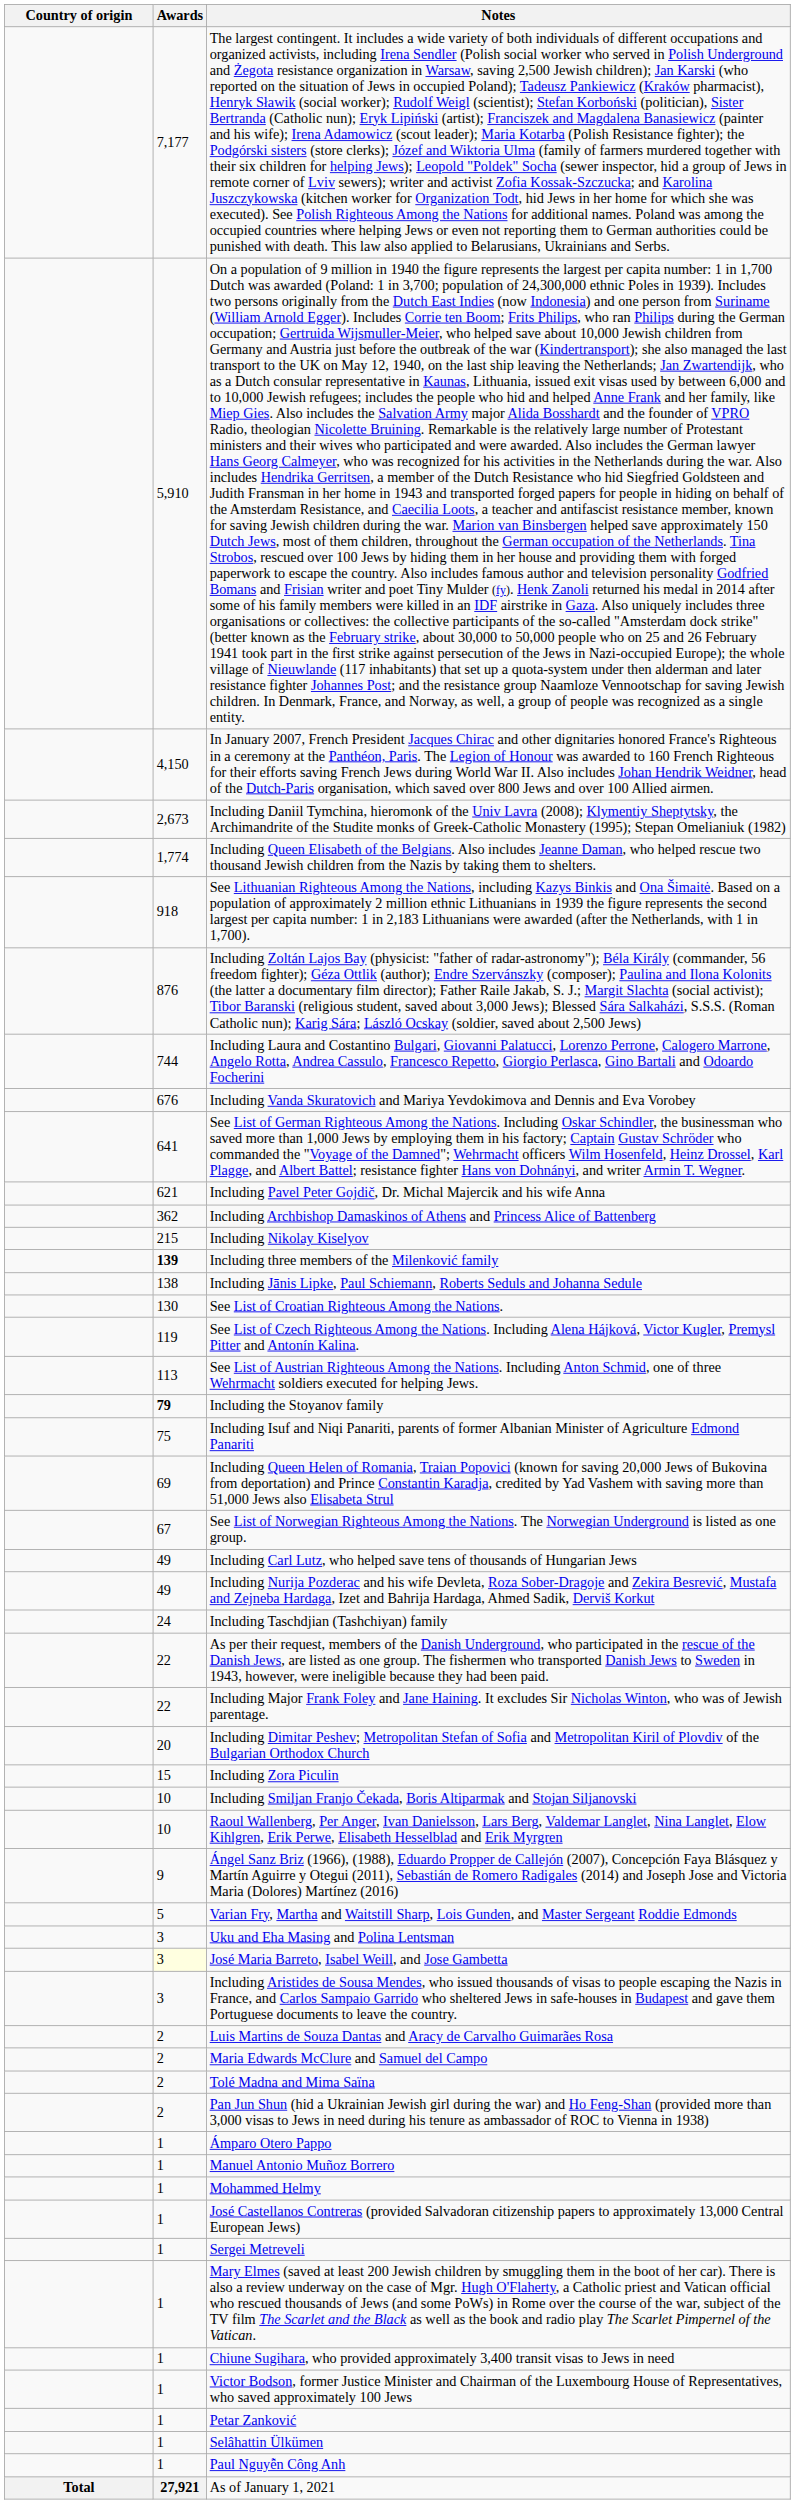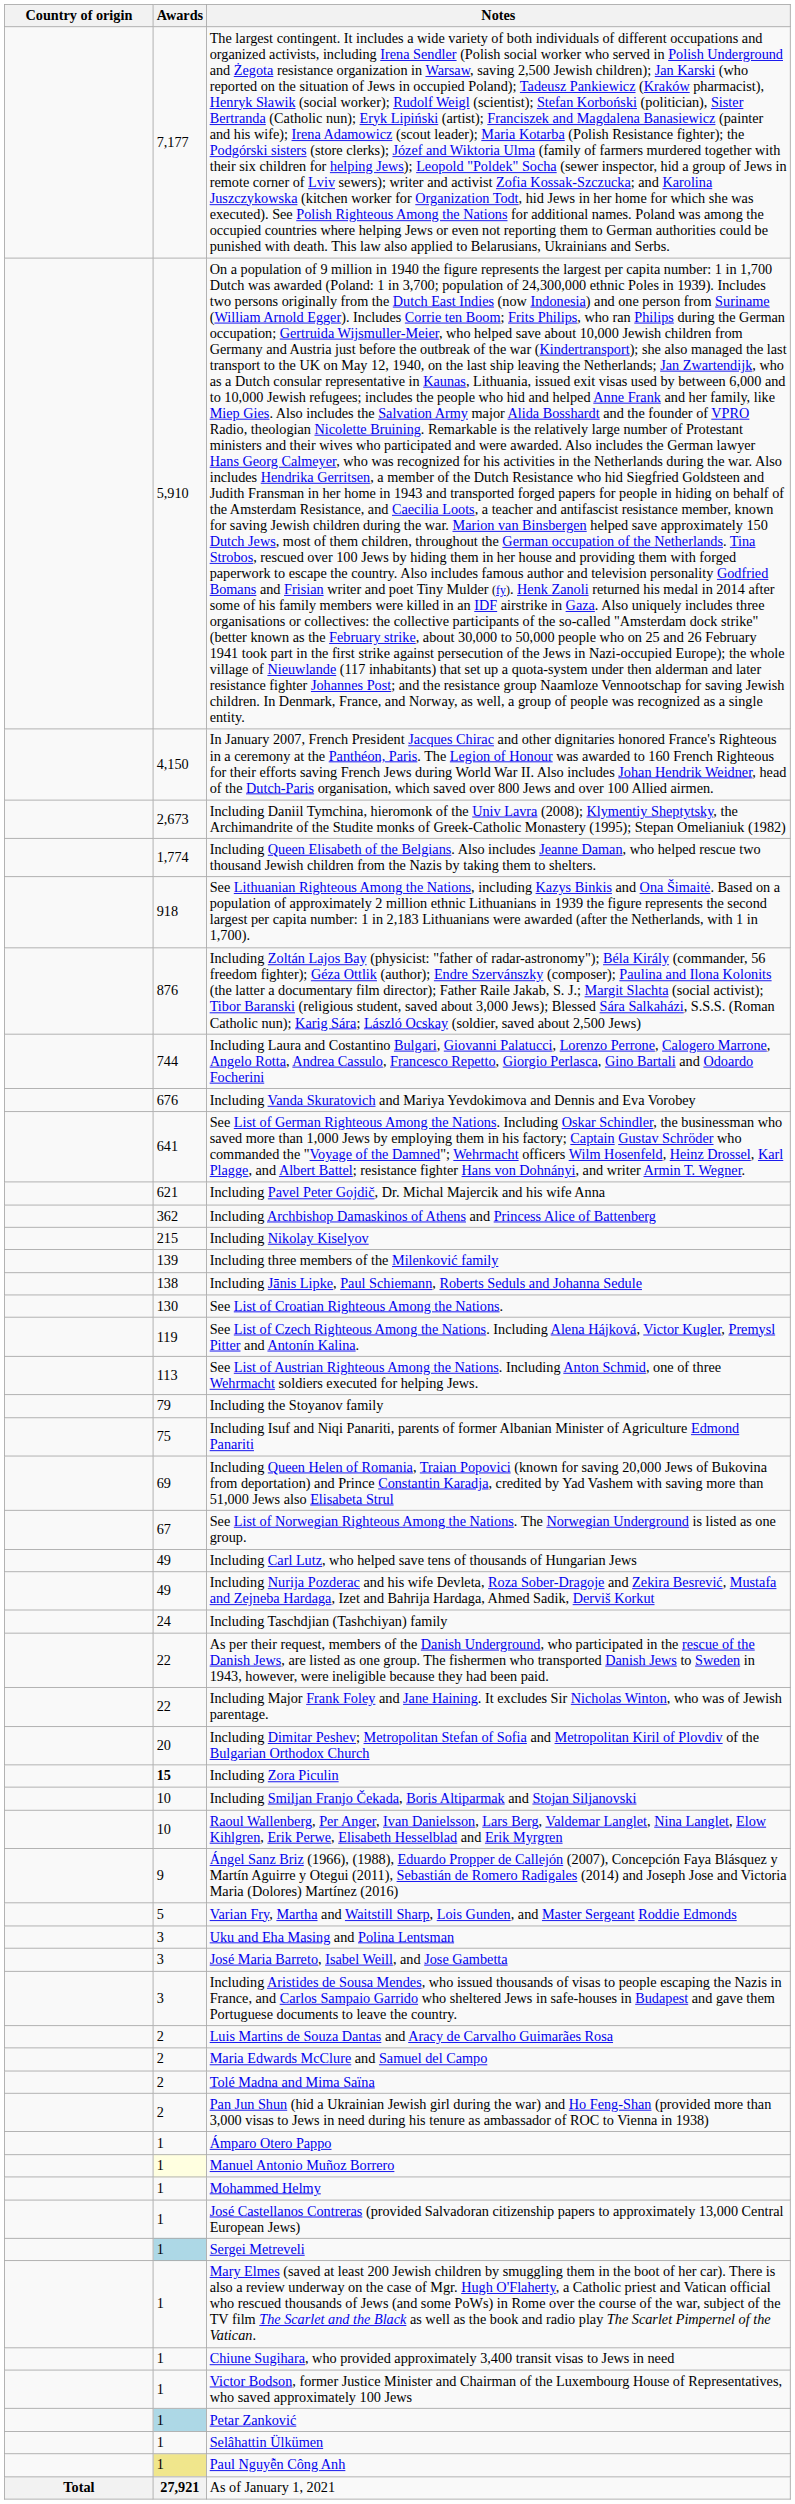(167, 1261) bold -> (167, 1261) normal
(164, 1406) bold -> (164, 1406) normal
(164, 1776) normal -> (164, 1776) bold
(160, 1959) lightyellow background -> (160, 1959) no background
(160, 2165) no background -> (160, 2165) lightyellow background
(160, 2249) no background -> (160, 2249) lightblue background
(160, 2420) no background -> (160, 2420) lightblue background
(160, 2465) no background -> (160, 2465) khaki background
